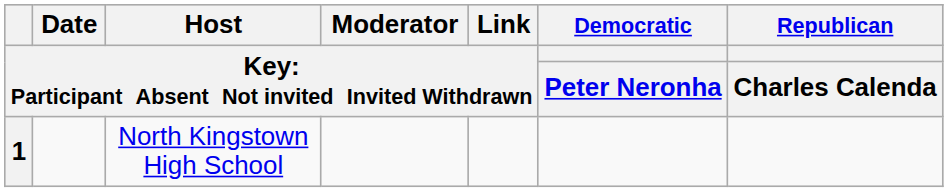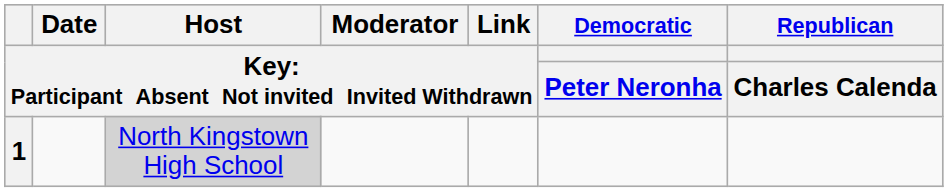(213, 151) no background -> (213, 151) lightgrey background
